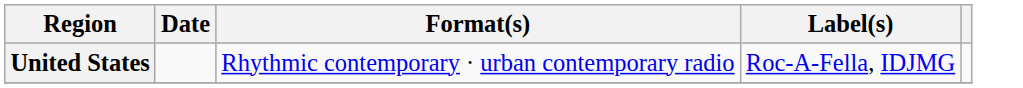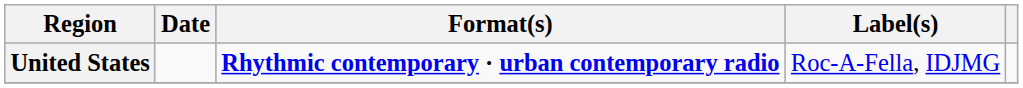(478, 62) normal -> (500, 62) bold
